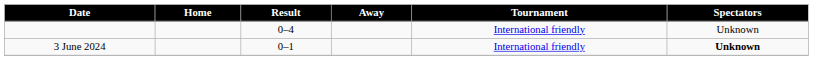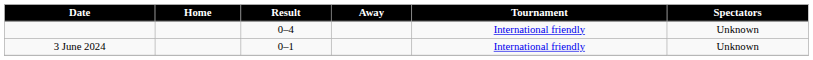(738, 47) bold -> (738, 47) normal
